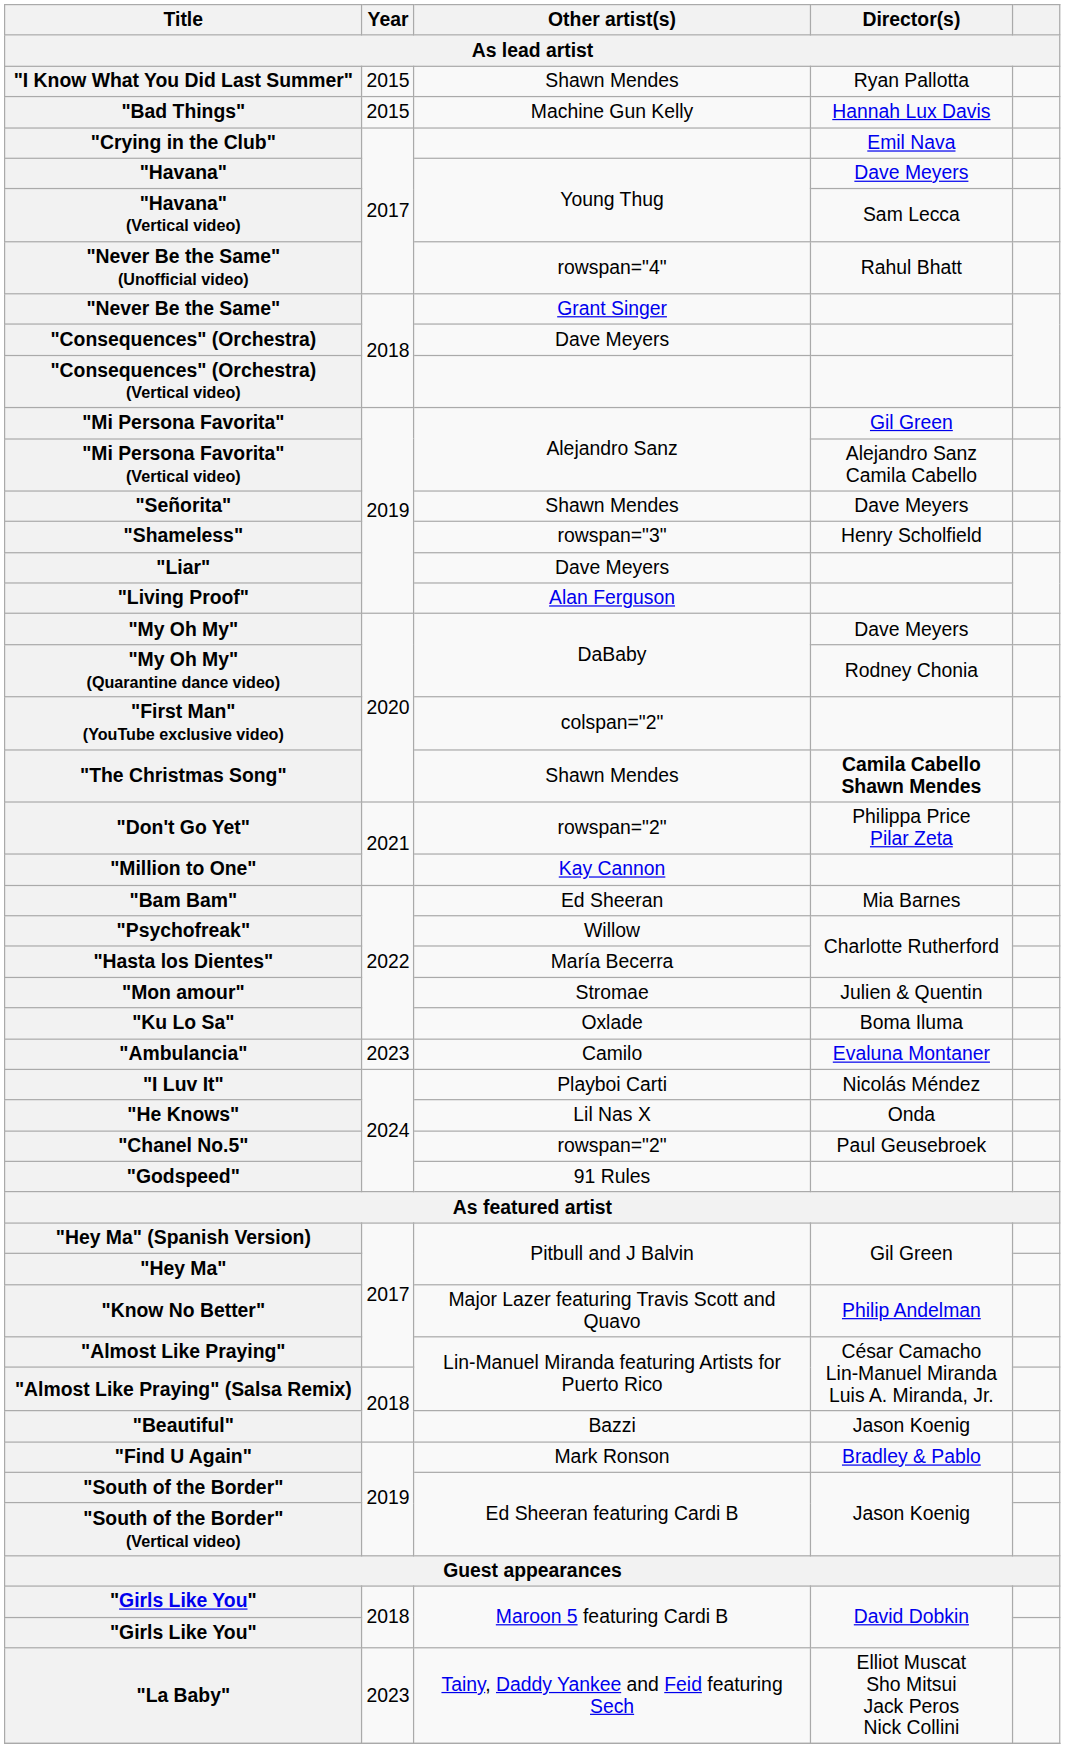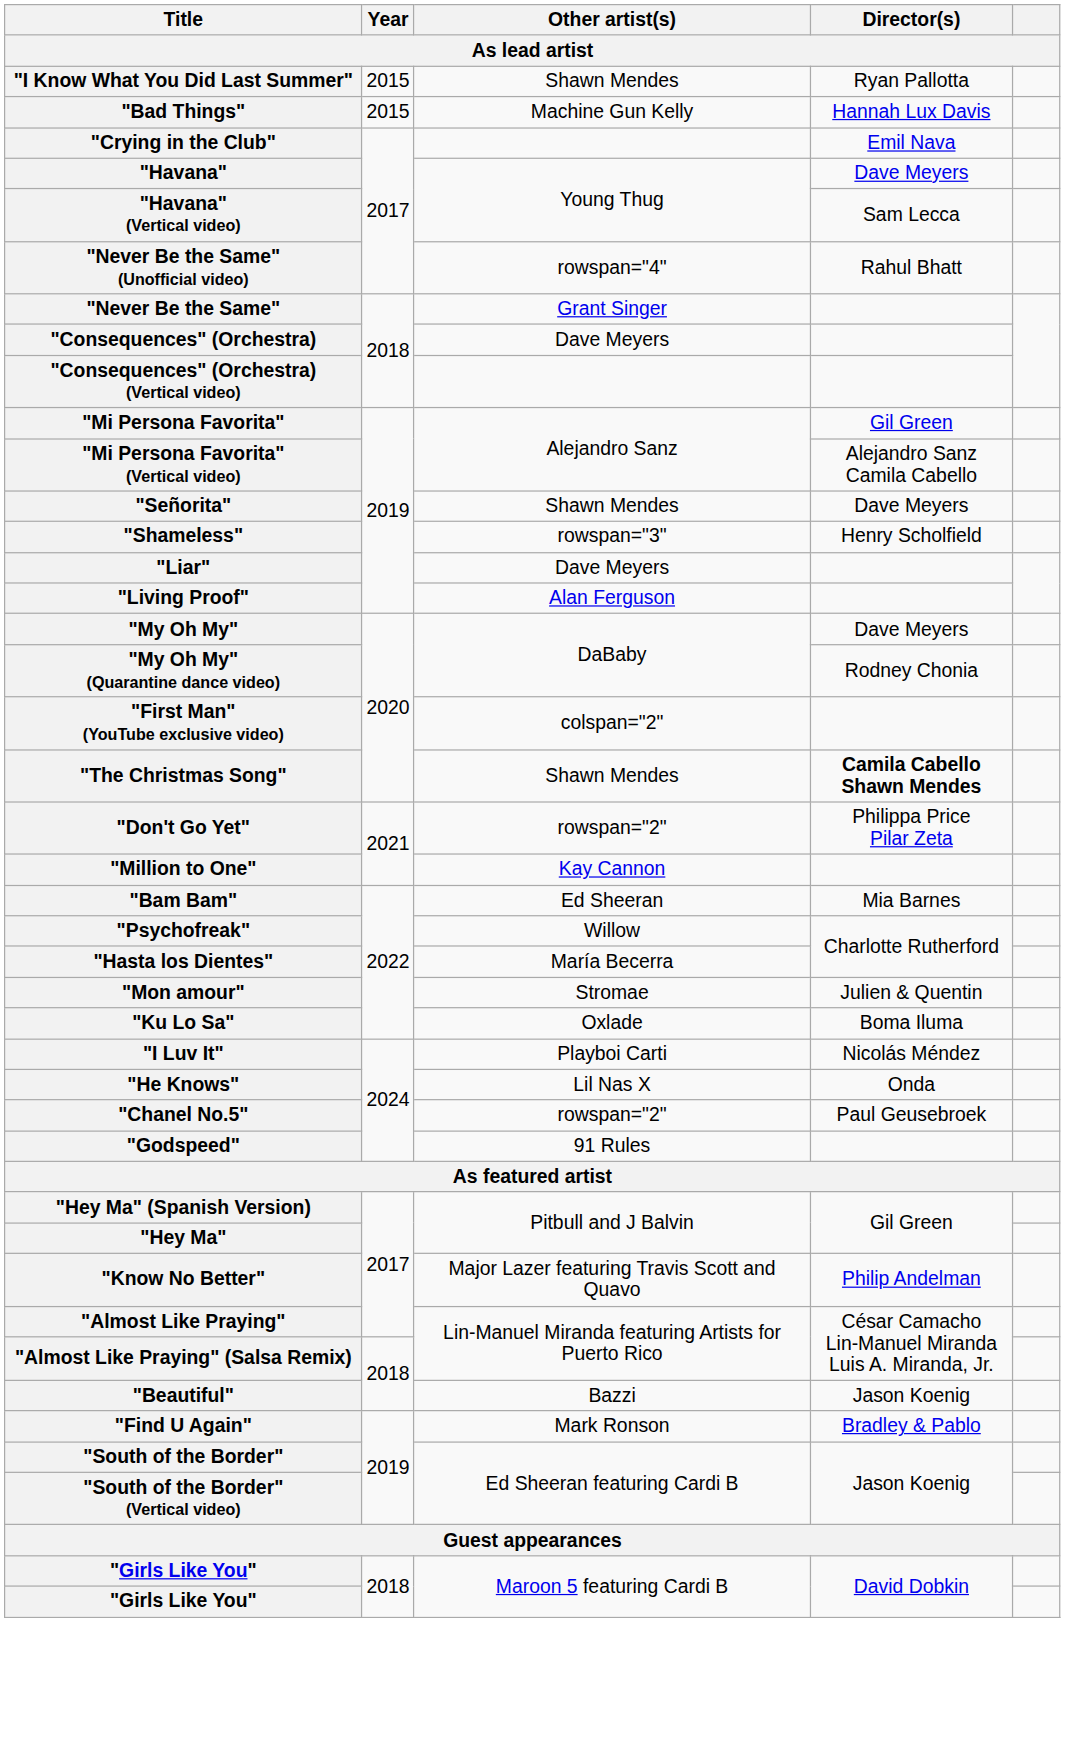- row: (183, 1053)
- row: (183, 1695)
